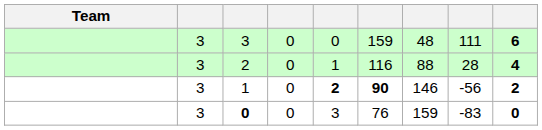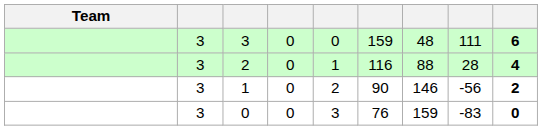(335, 88) bold -> (335, 88) normal
(380, 88) bold -> (380, 88) normal
(245, 112) bold -> (245, 112) normal
